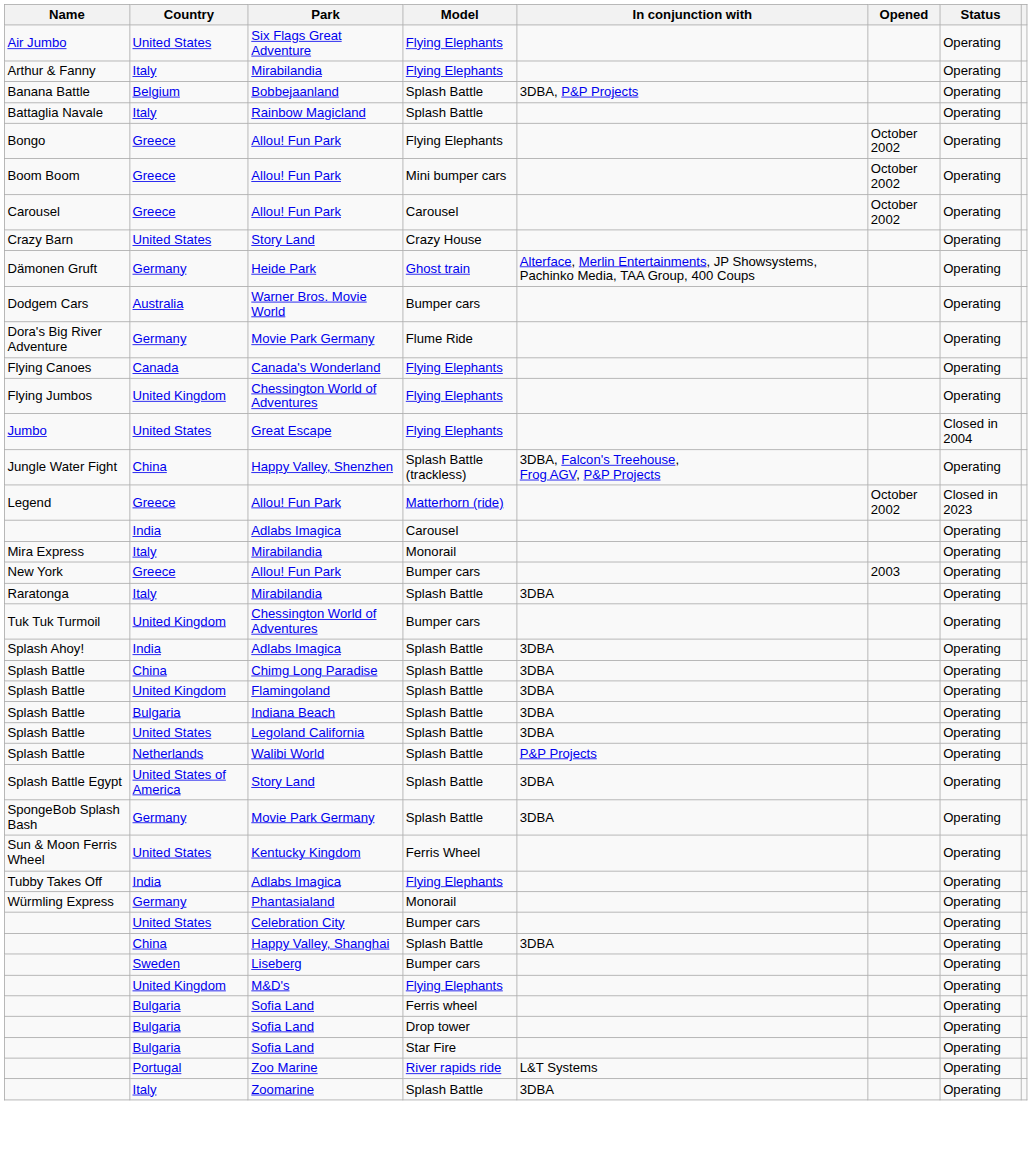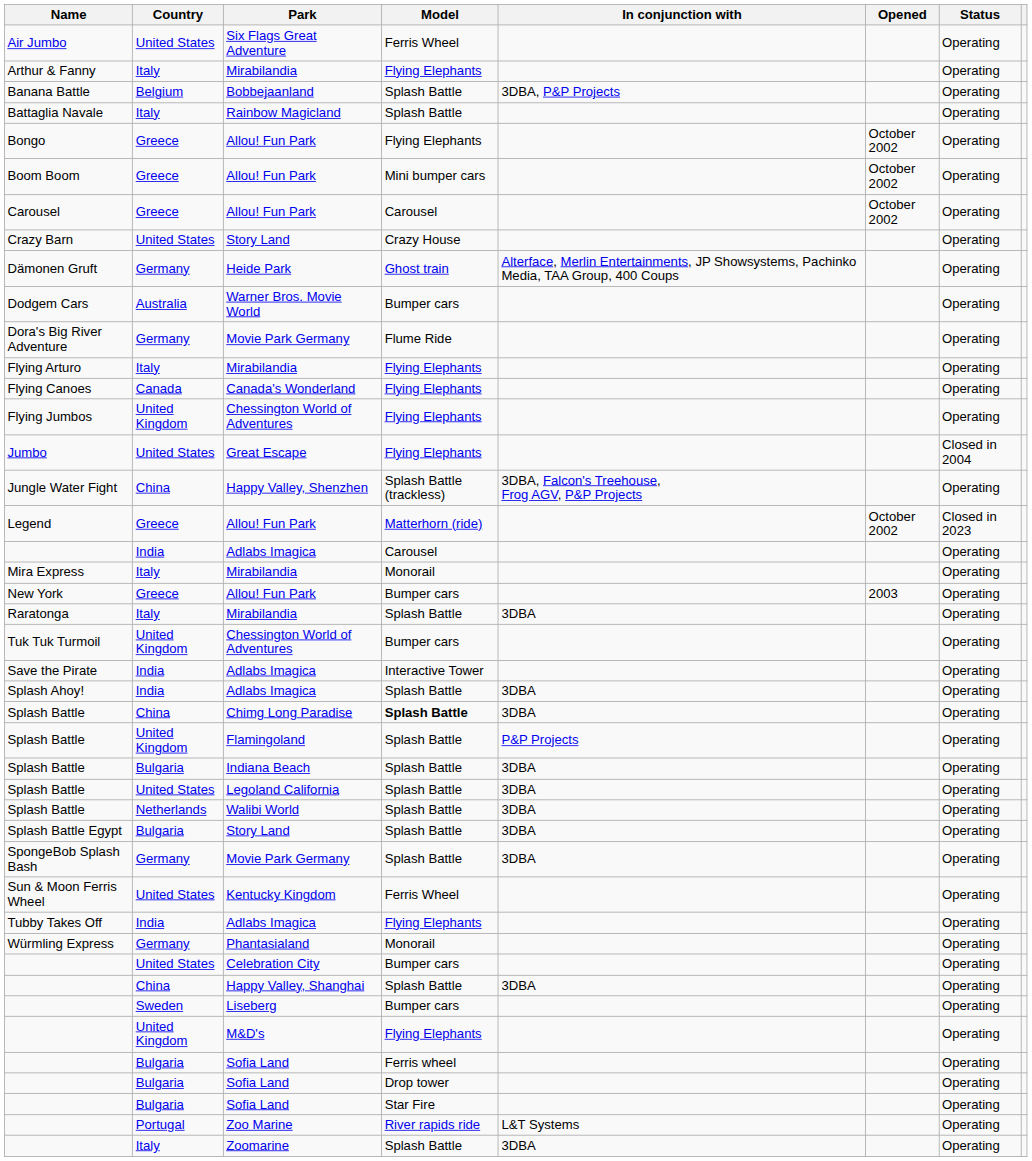(454, 43) Flying Elephants -> (422, 43) Ferris Wheel
+ row: (44, 367)
+ row: (52, 670)
(444, 670) normal -> (426, 712) bold
(537, 691) 3DBA -> (540, 740) P&P Projects
(558, 753) P&P Projects -> (519, 810) 3DBA
(179, 782) United States of America -> (160, 831) Bulgaria
